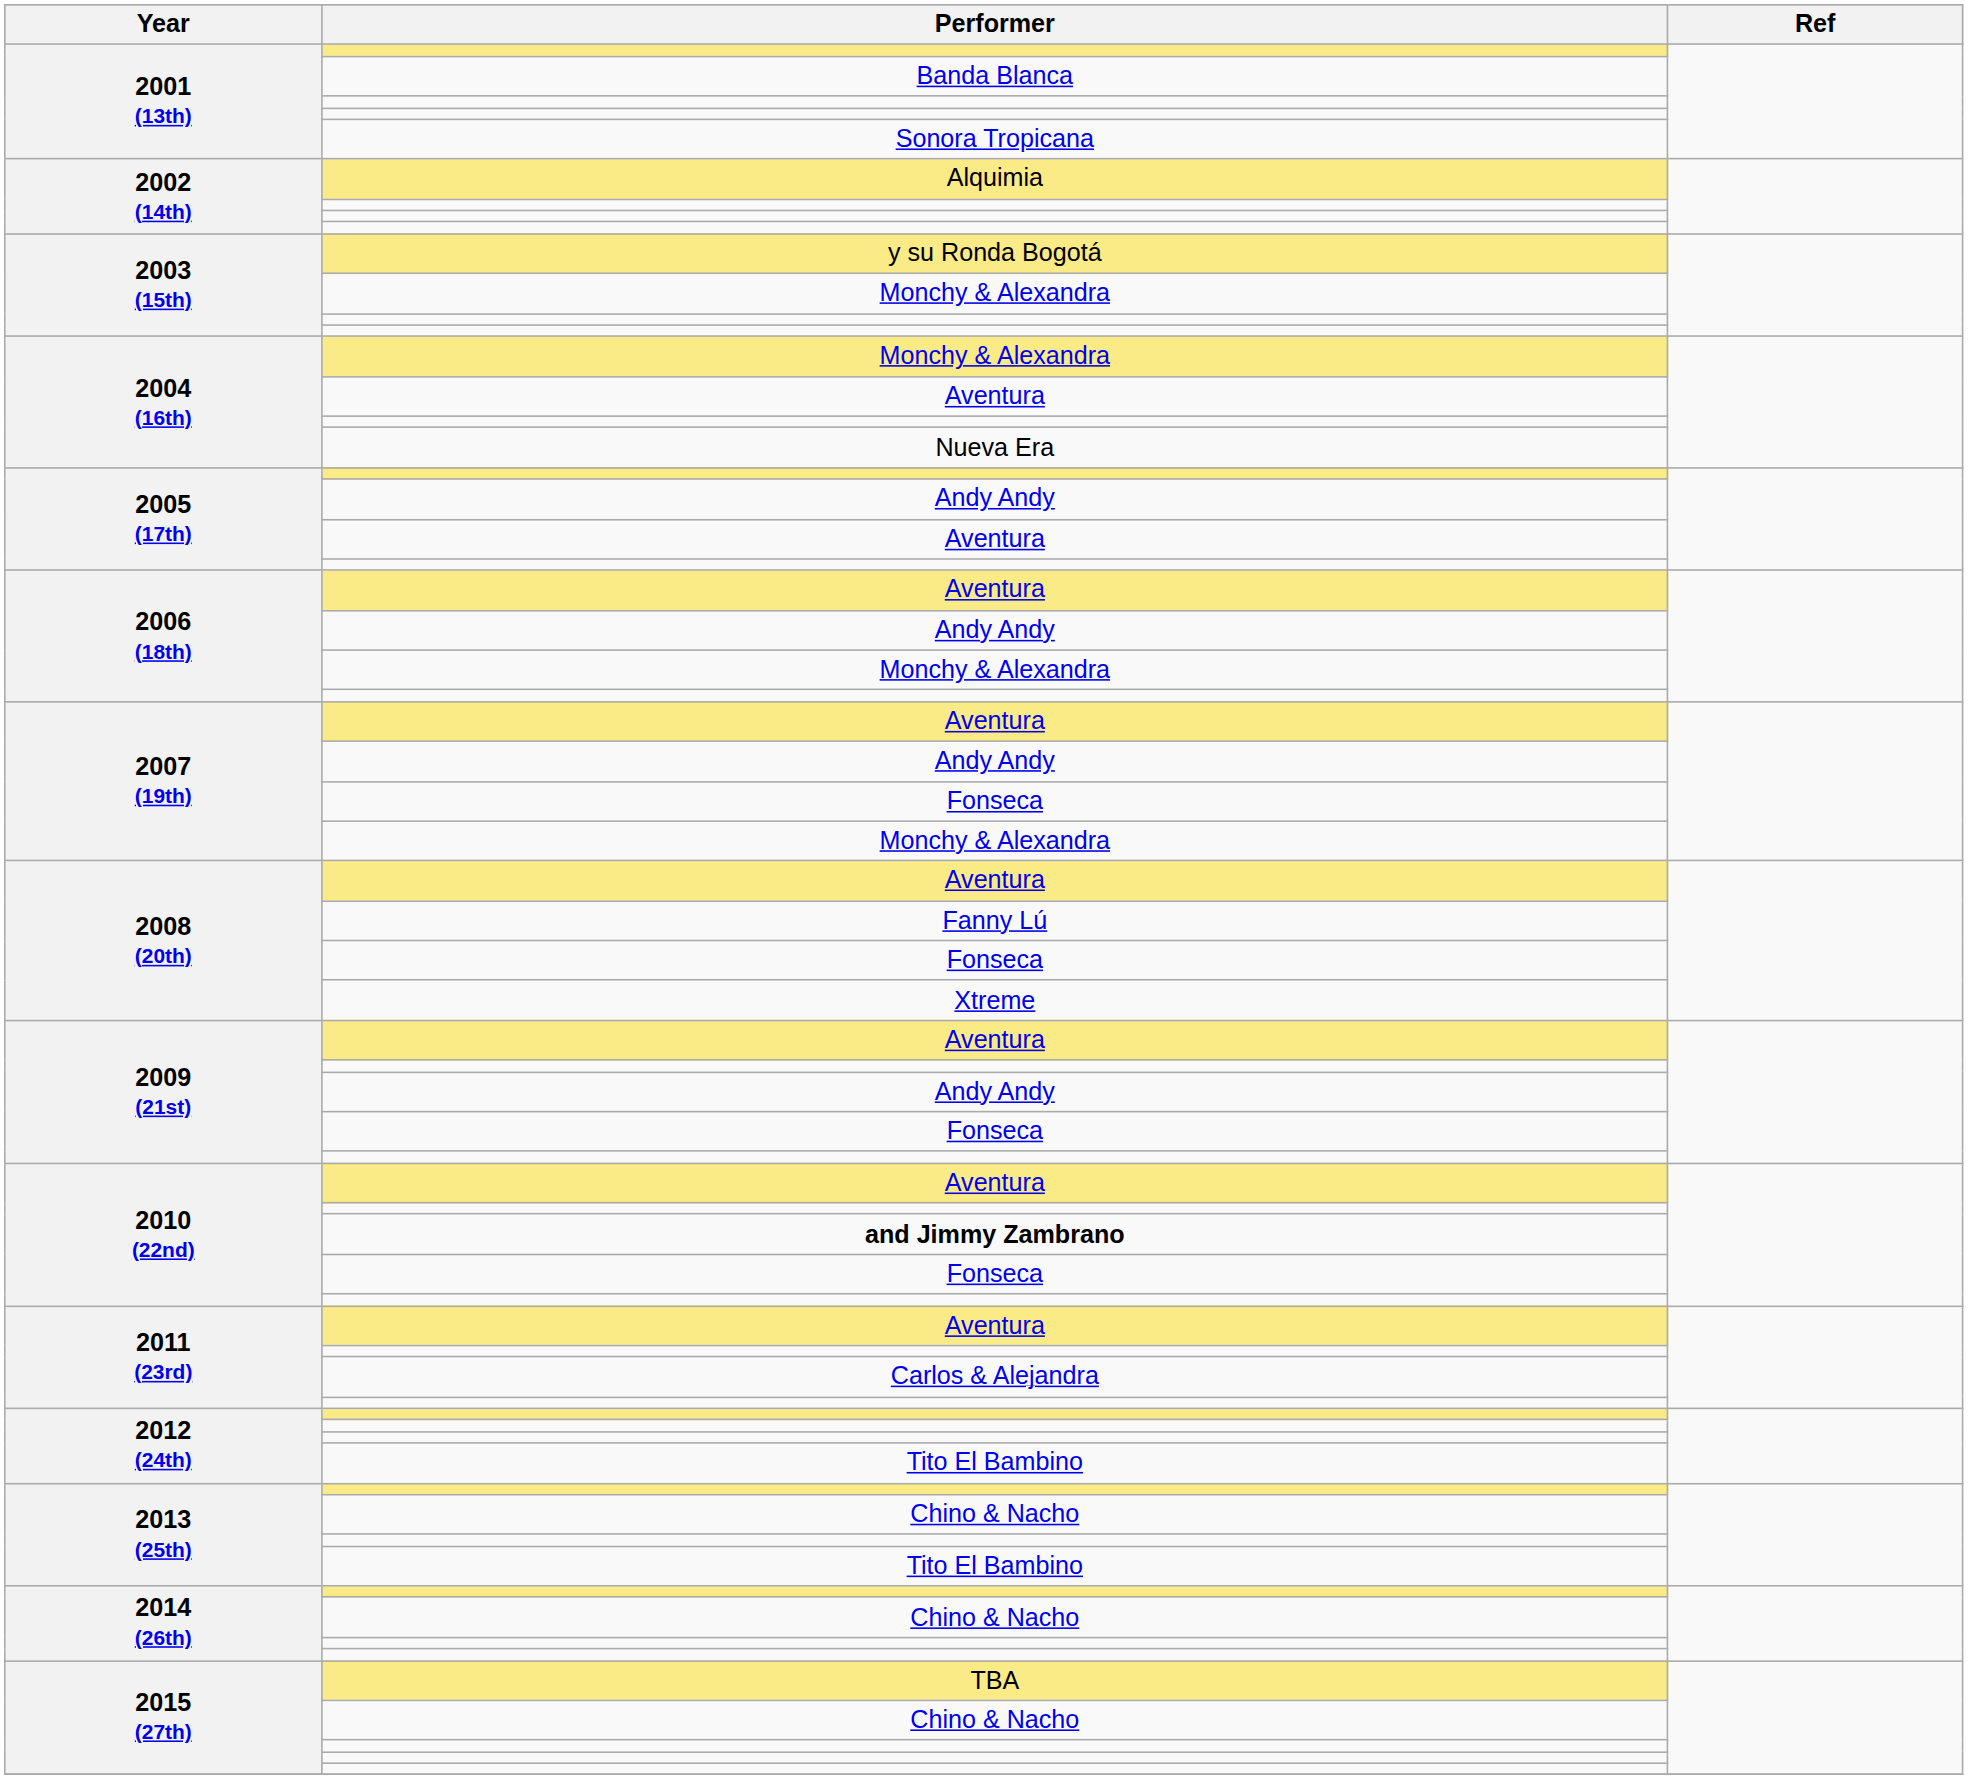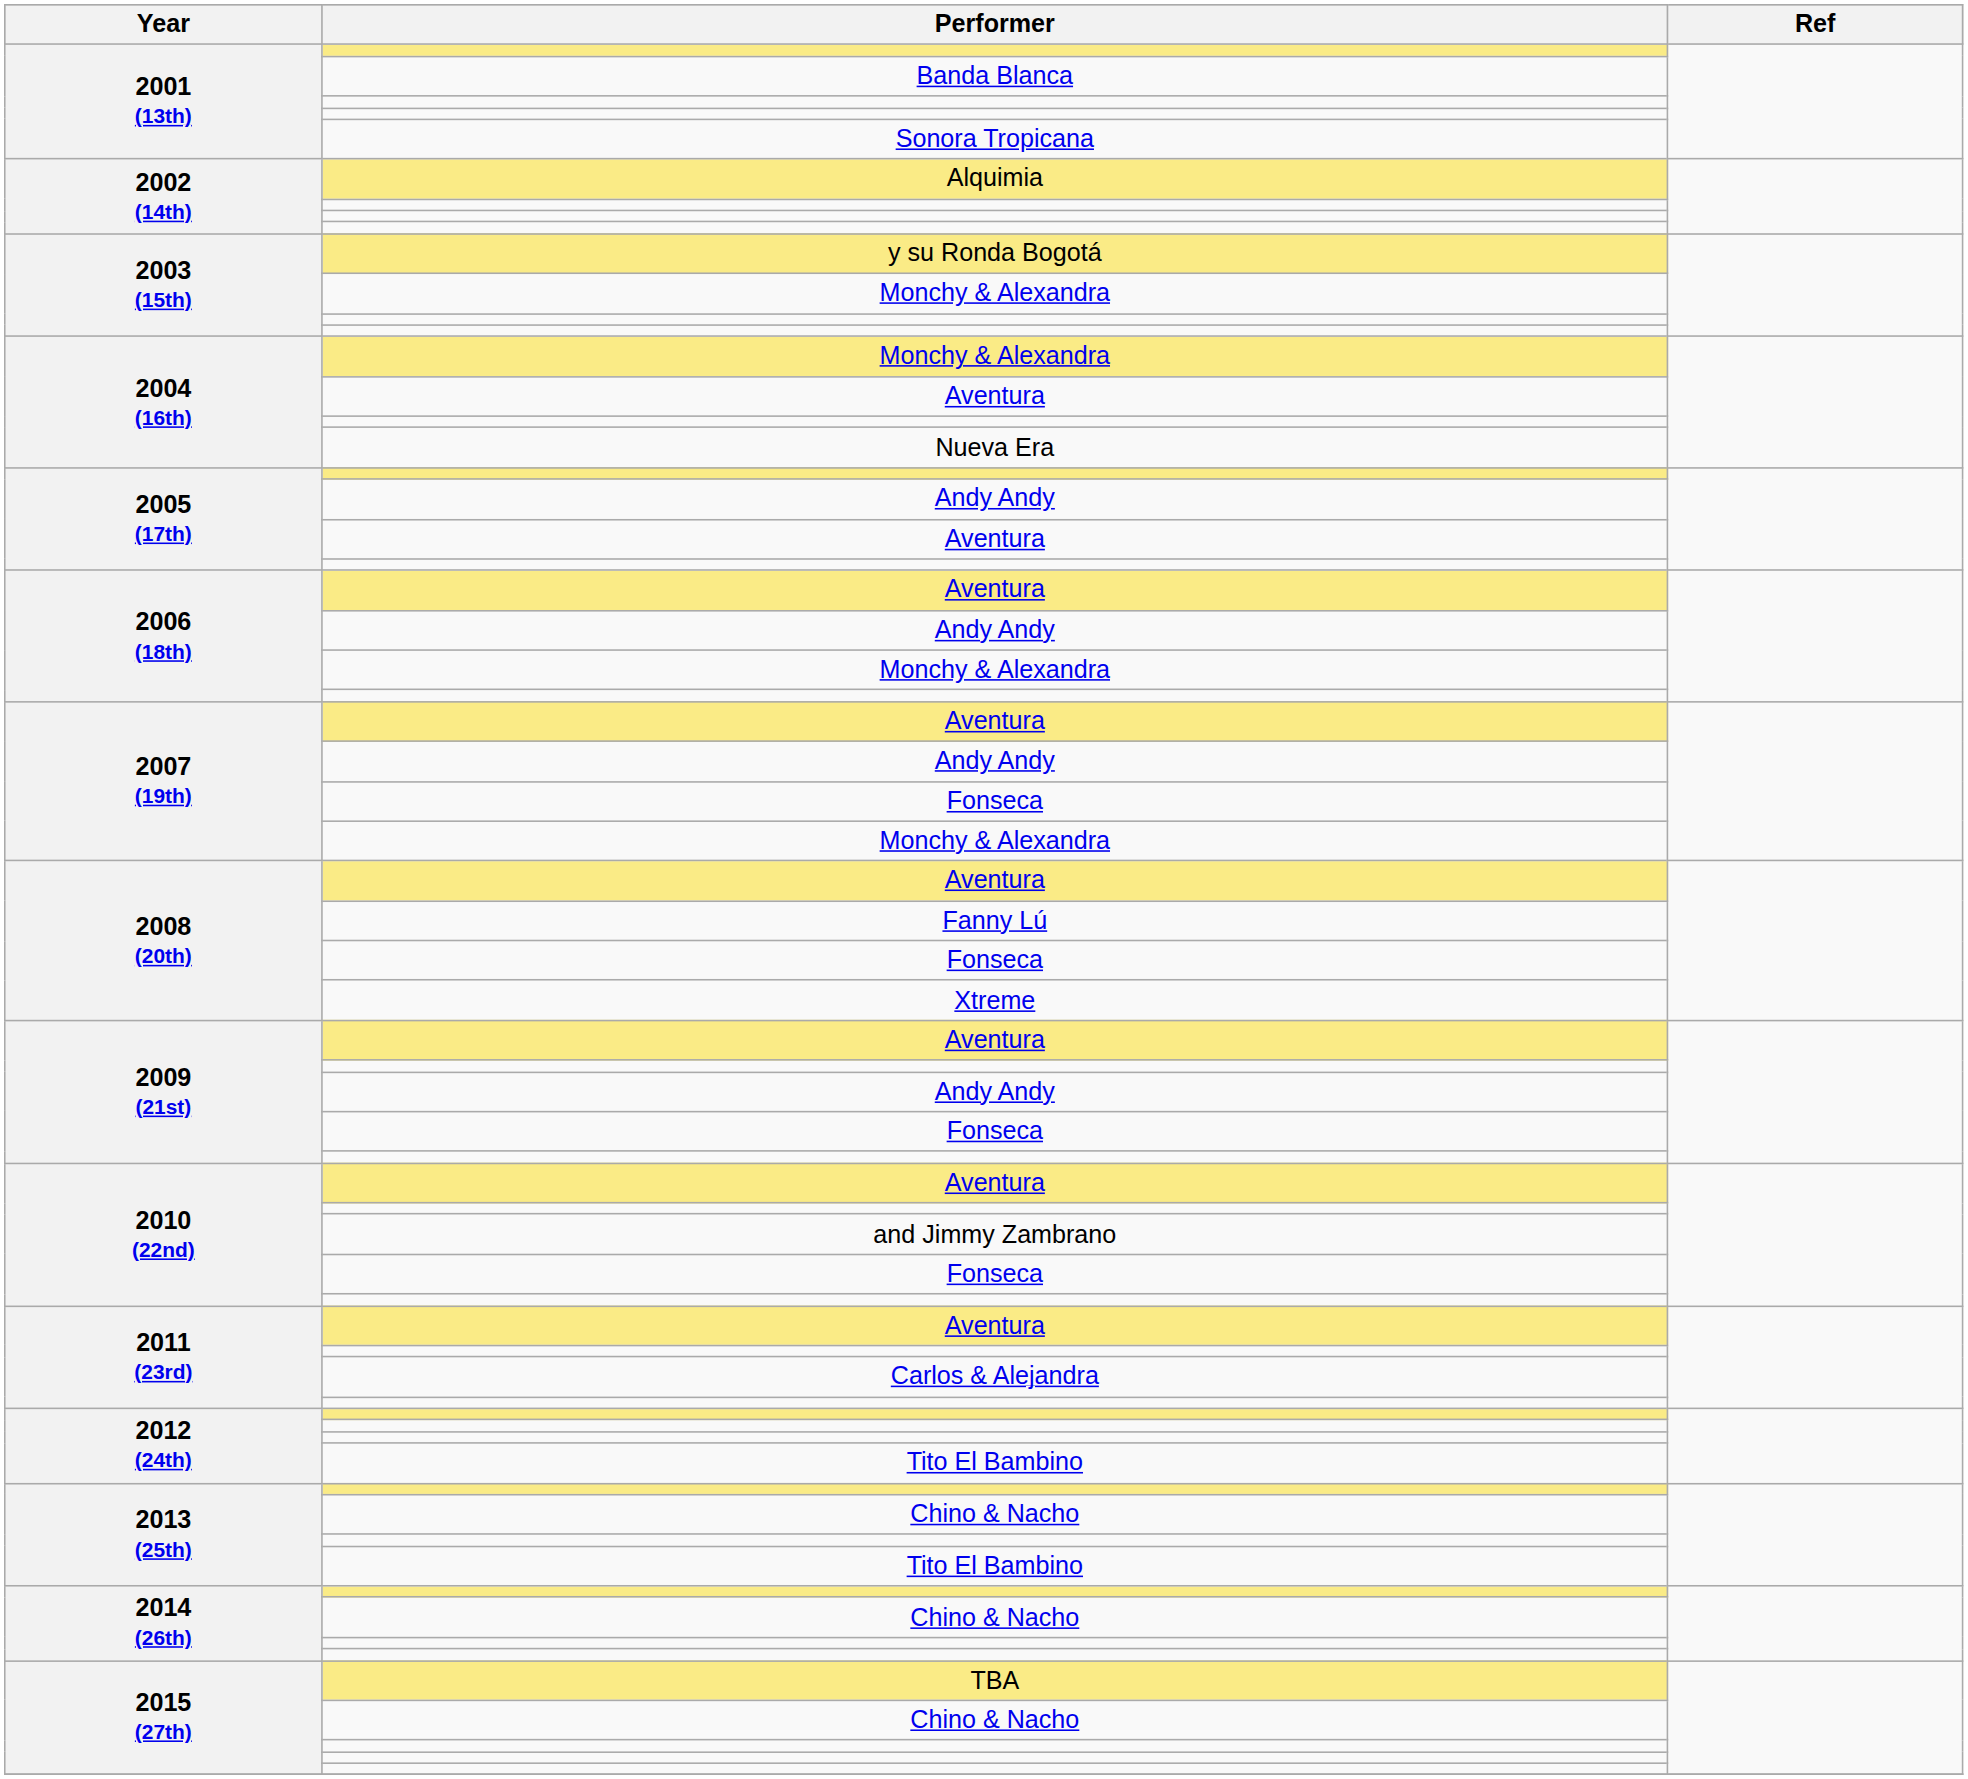(995, 1233) bold -> (995, 1233) normal
